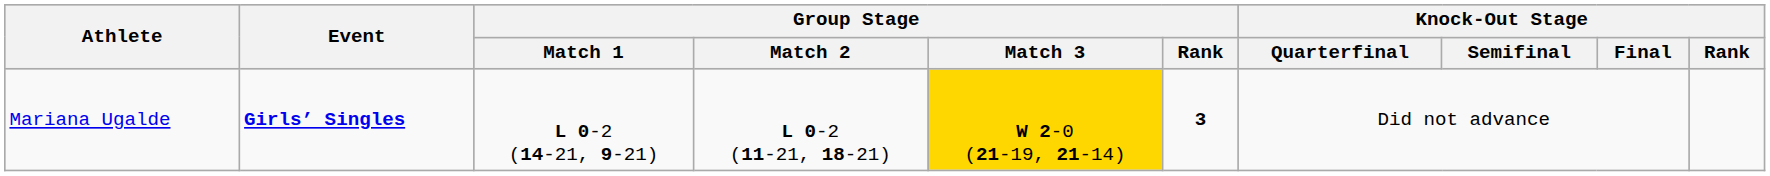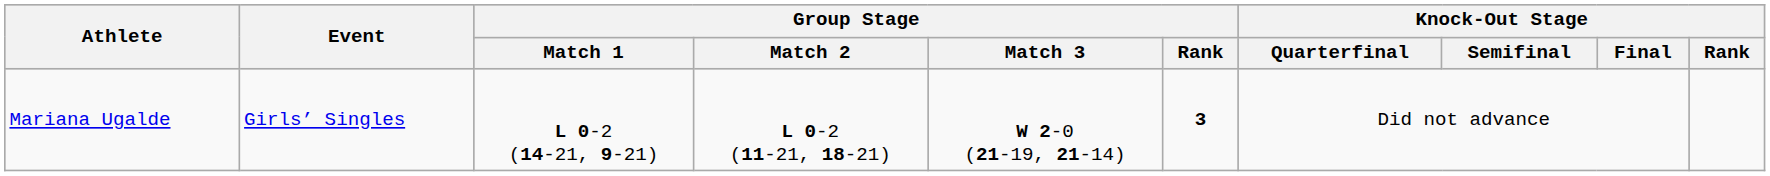(325, 120) bold -> (325, 120) normal
(1045, 142) gold background -> (1045, 142) no background
